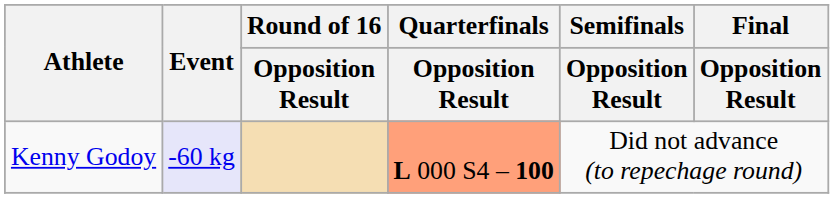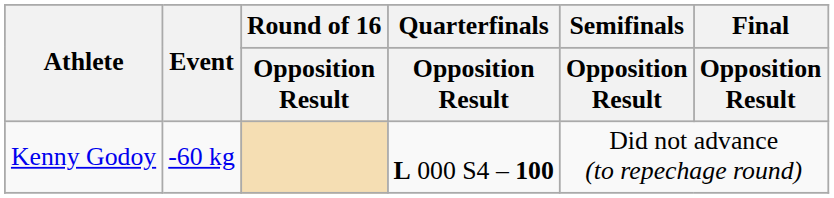(202, 156) lavender background -> (202, 156) no background
(474, 172) lightsalmon background -> (474, 172) no background
